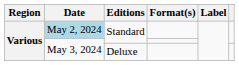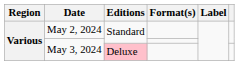(74, 30) lightblue background -> (74, 30) no background
(122, 51) no background -> (122, 51) pink background
